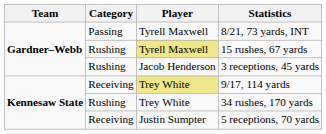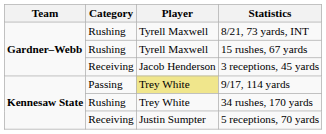(105, 31) Passing -> (107, 31) Rushing
(173, 49) khaki background -> (173, 49) no background
(107, 66) Rushing -> (111, 66) Receiving
(111, 84) Receiving -> (105, 84) Passing
